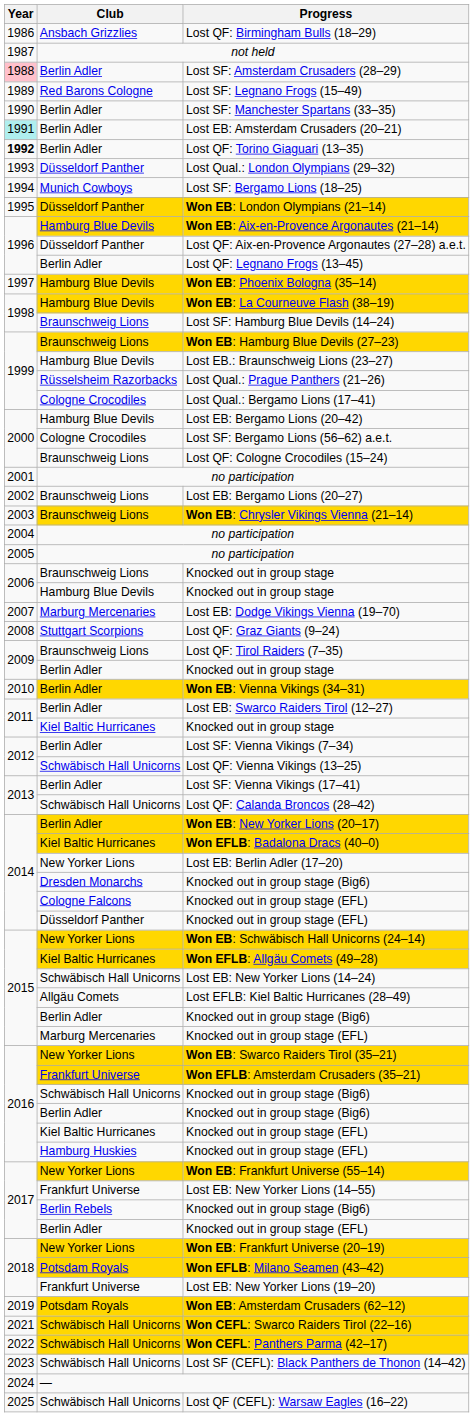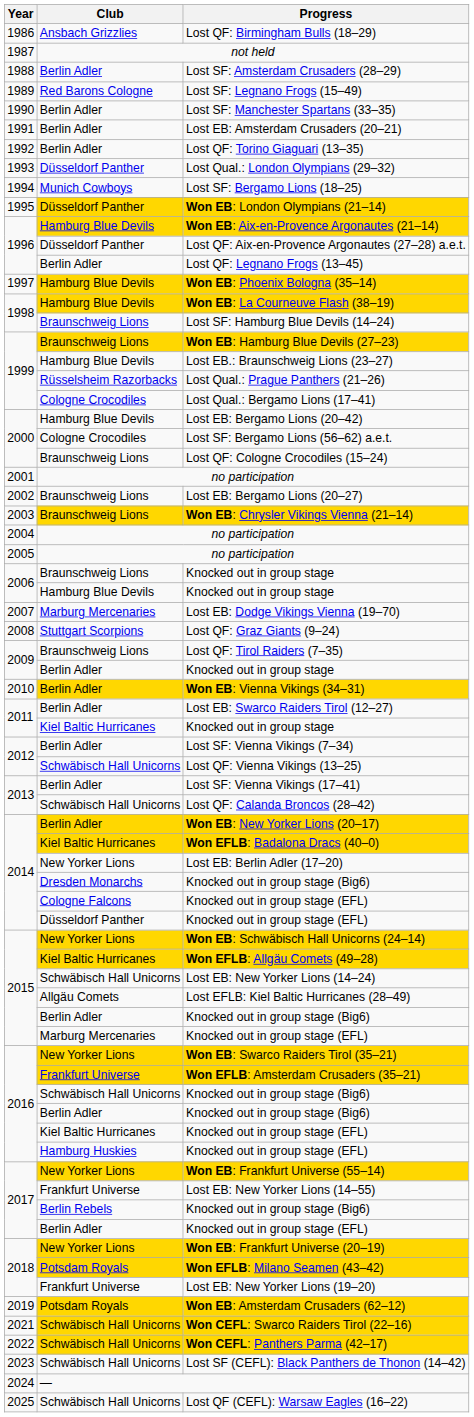(21, 71) pink background -> (21, 71) no background
(21, 129) paleturquoise background -> (21, 129) no background
(21, 149) bold -> (21, 149) normal
